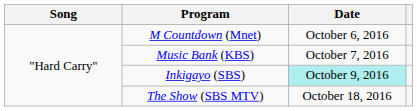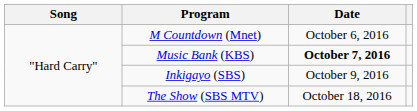(347, 55) normal -> (347, 55) bold
(347, 75) paleturquoise background -> (347, 75) no background
